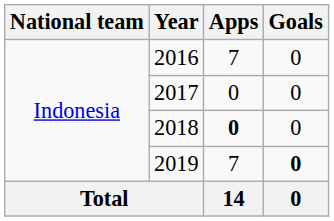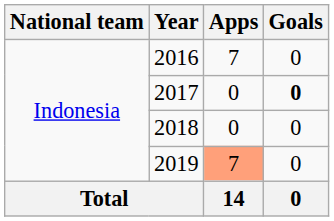(296, 92) normal -> (296, 92) bold
(234, 127) bold -> (234, 127) normal
(234, 163) no background -> (234, 163) lightsalmon background
(296, 163) bold -> (296, 163) normal
